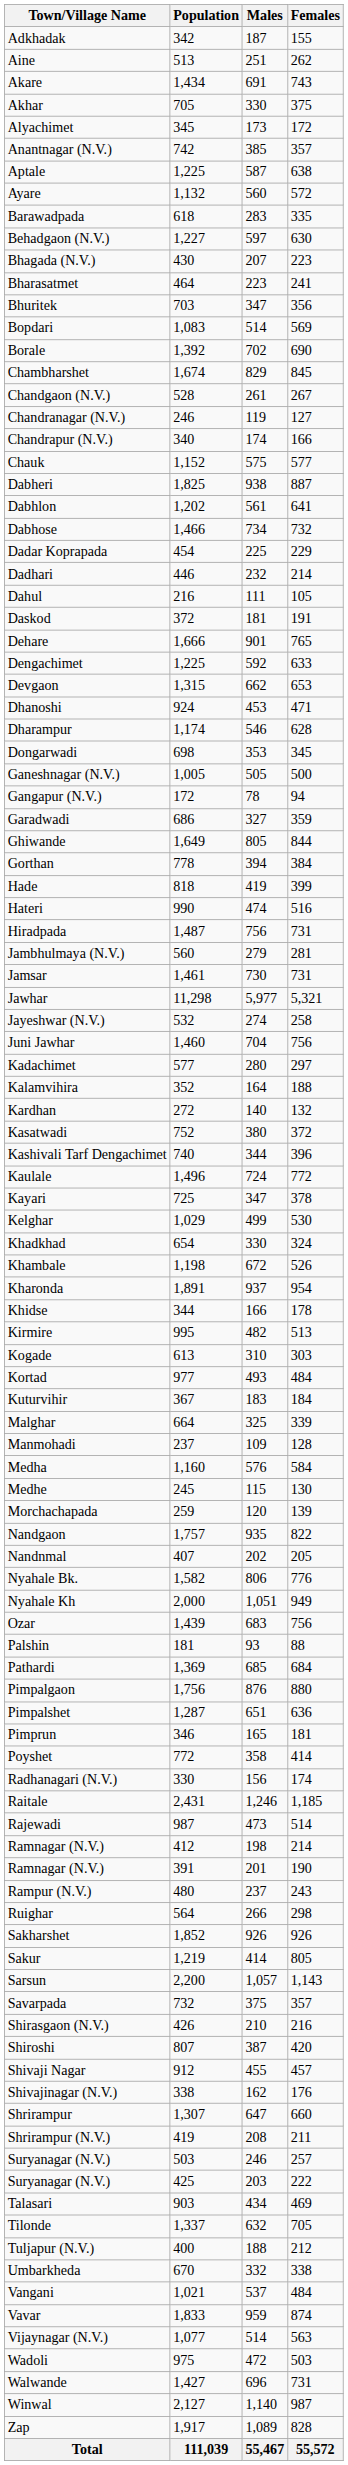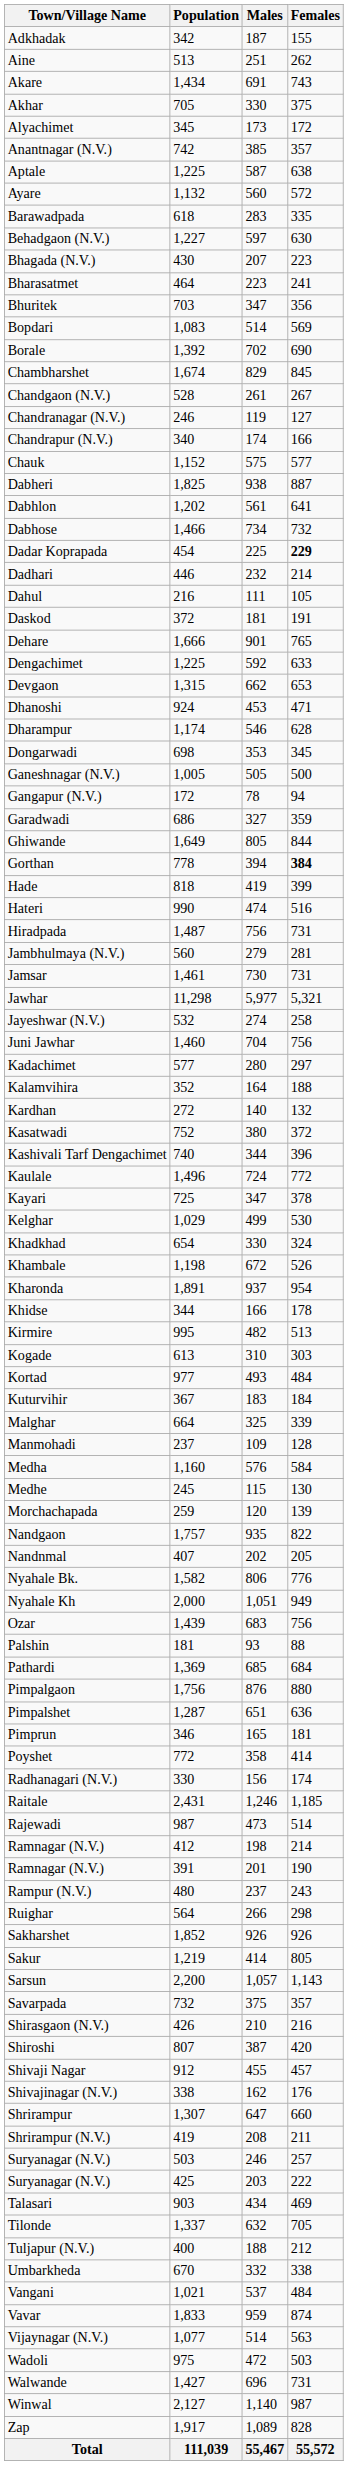(301, 551) normal -> (301, 551) bold
(301, 864) normal -> (301, 864) bold
